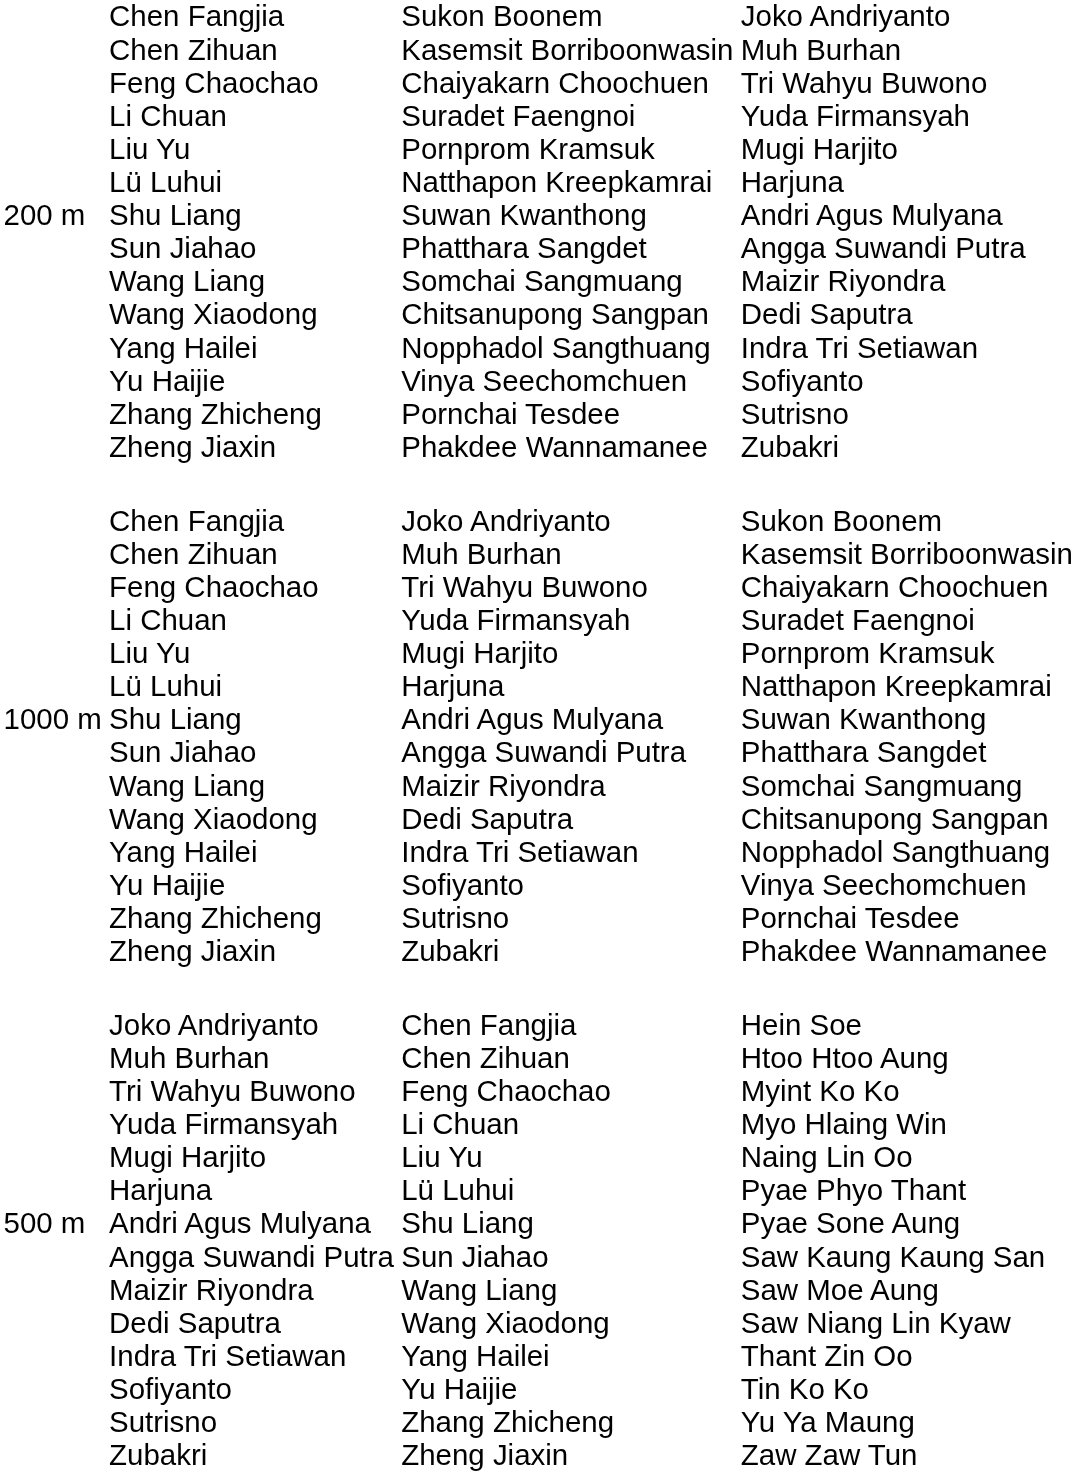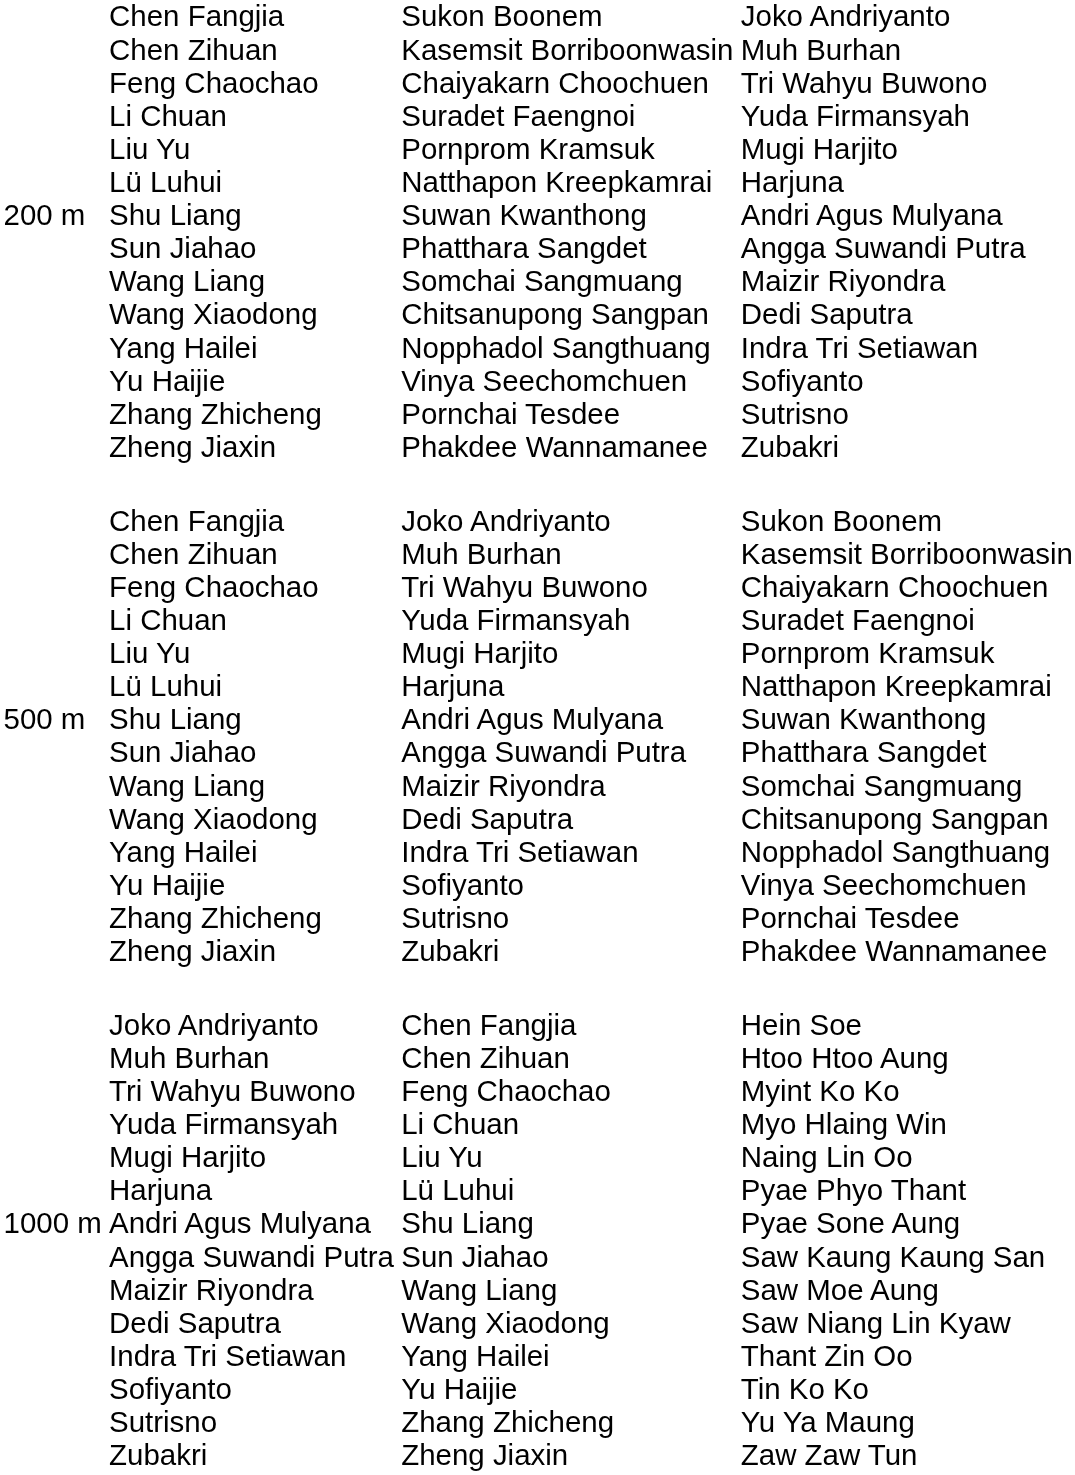(53, 719) 1000 m -> (44, 719) 500 m
(44, 1223) 500 m -> (53, 1223) 1000 m
